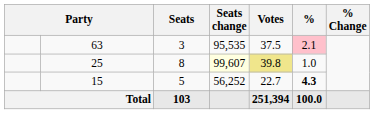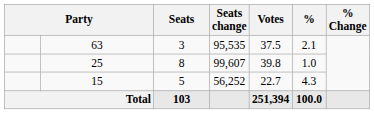(309, 44) pink background -> (309, 44) no background
(229, 63) lightyellow background -> (229, 63) no background
(271, 63) khaki background -> (271, 63) no background
(309, 81) bold -> (309, 81) normal
